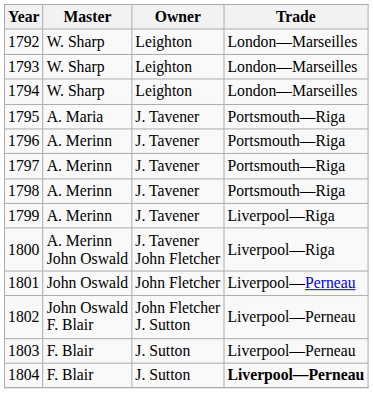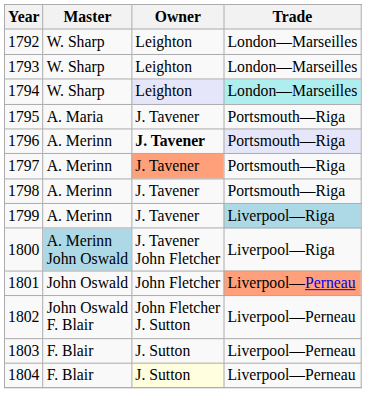(164, 91) no background -> (164, 91) lavender background
(292, 91) no background -> (292, 91) paleturquoise background
(167, 141) normal -> (170, 141) bold
(286, 141) no background -> (286, 141) lavender background
(167, 166) no background -> (167, 166) lightsalmon background
(281, 215) no background -> (281, 215) lightblue background
(87, 249) no background -> (87, 249) lightblue background
(292, 283) no background -> (292, 283) lightsalmon background
(163, 375) no background -> (163, 375) lightyellow background
(296, 375) bold -> (292, 375) normal
